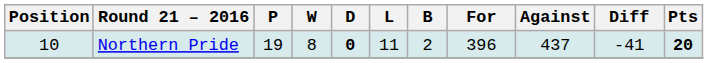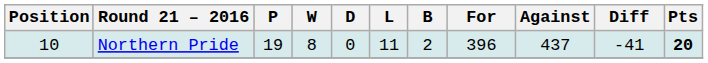(350, 44) bold -> (350, 44) normal
